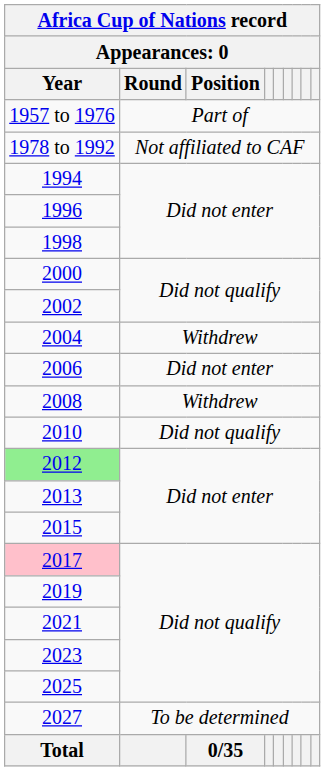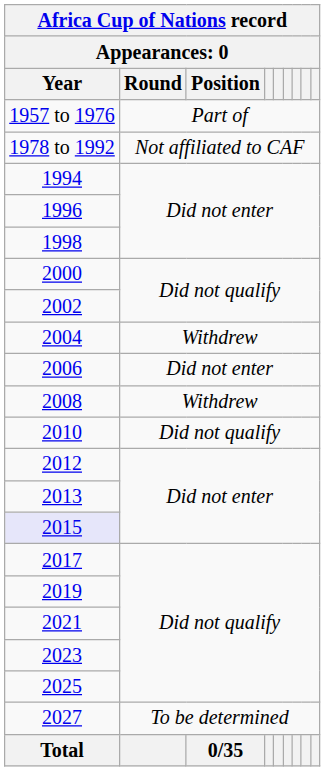(62, 464) lightgreen background -> (62, 464) no background
(62, 527) no background -> (62, 527) lavender background
(62, 559) pink background -> (62, 559) no background
